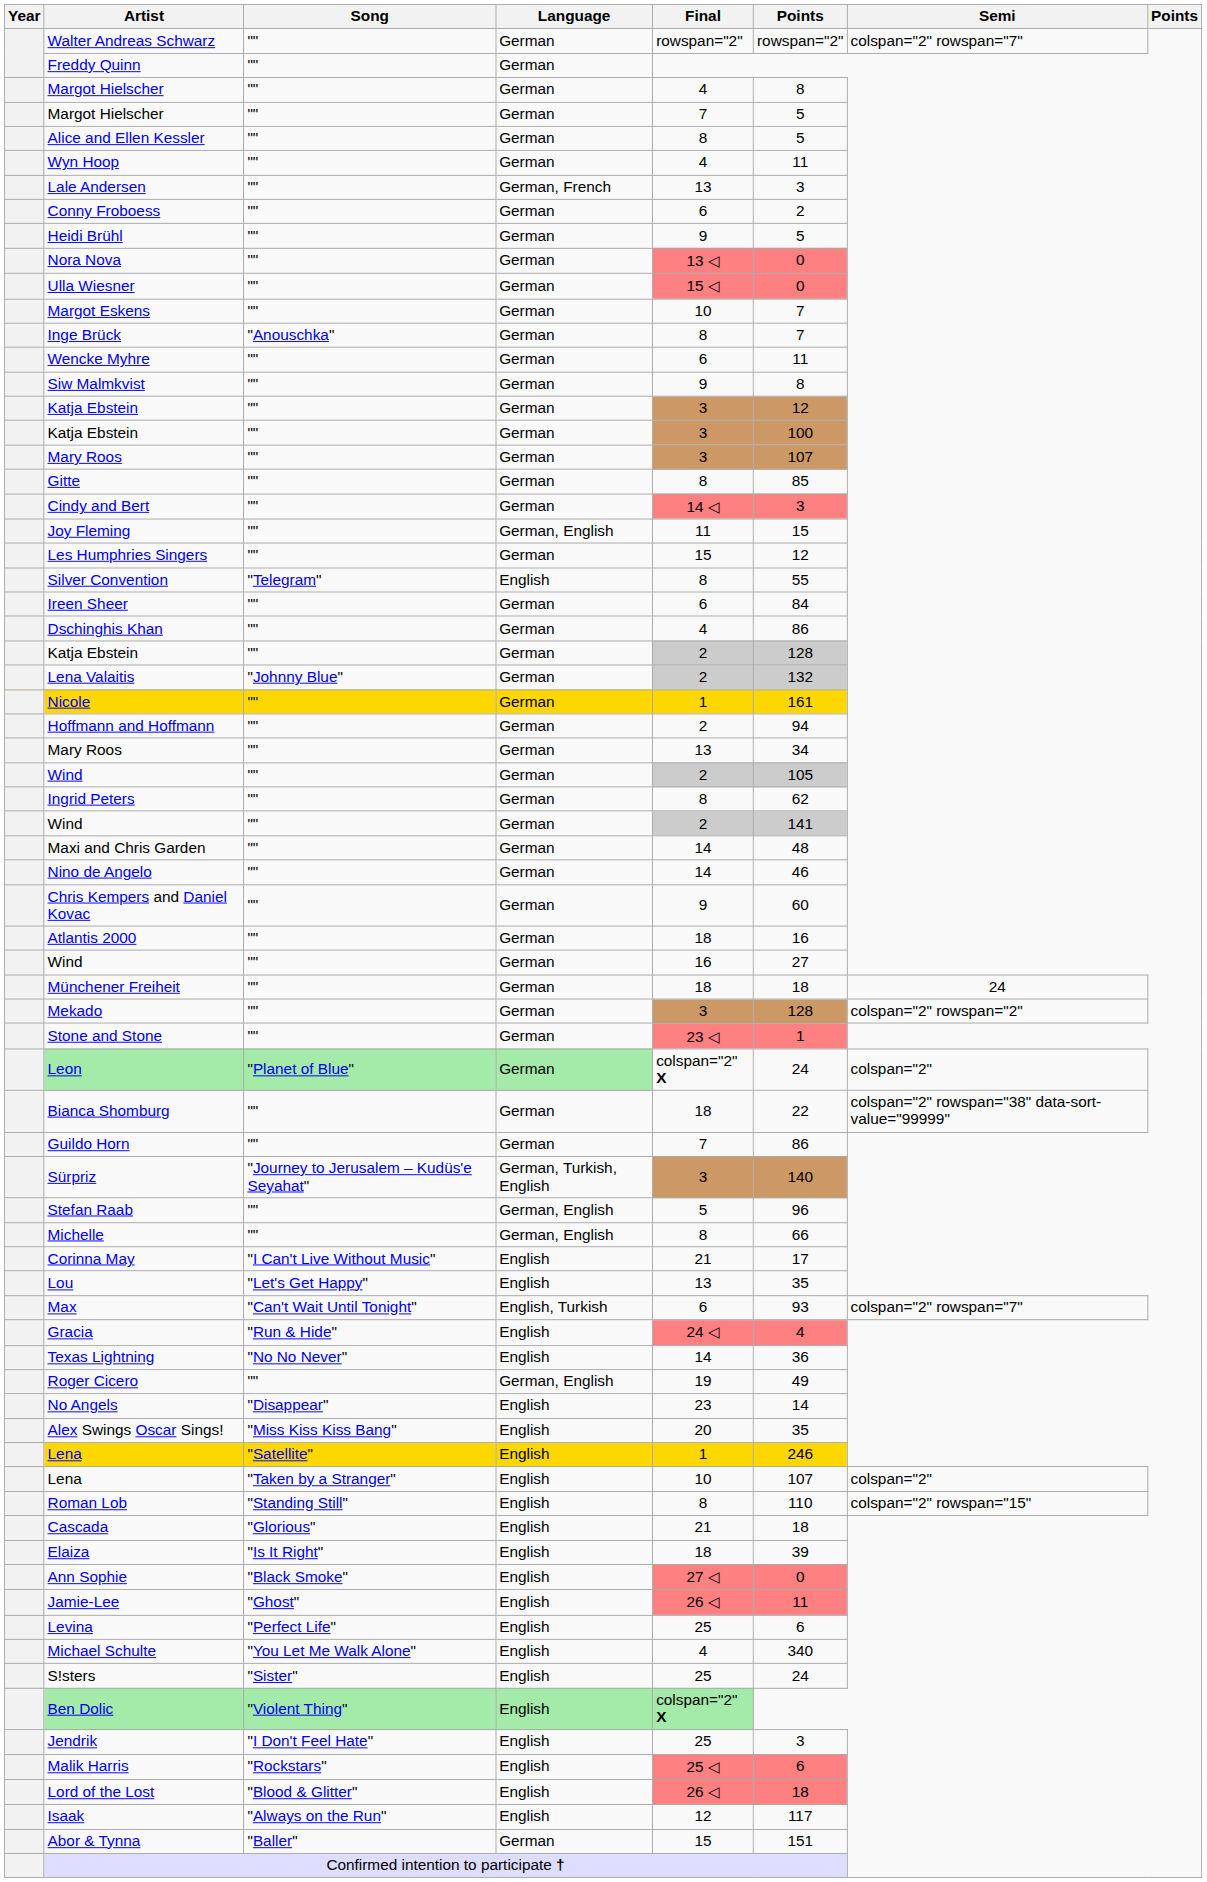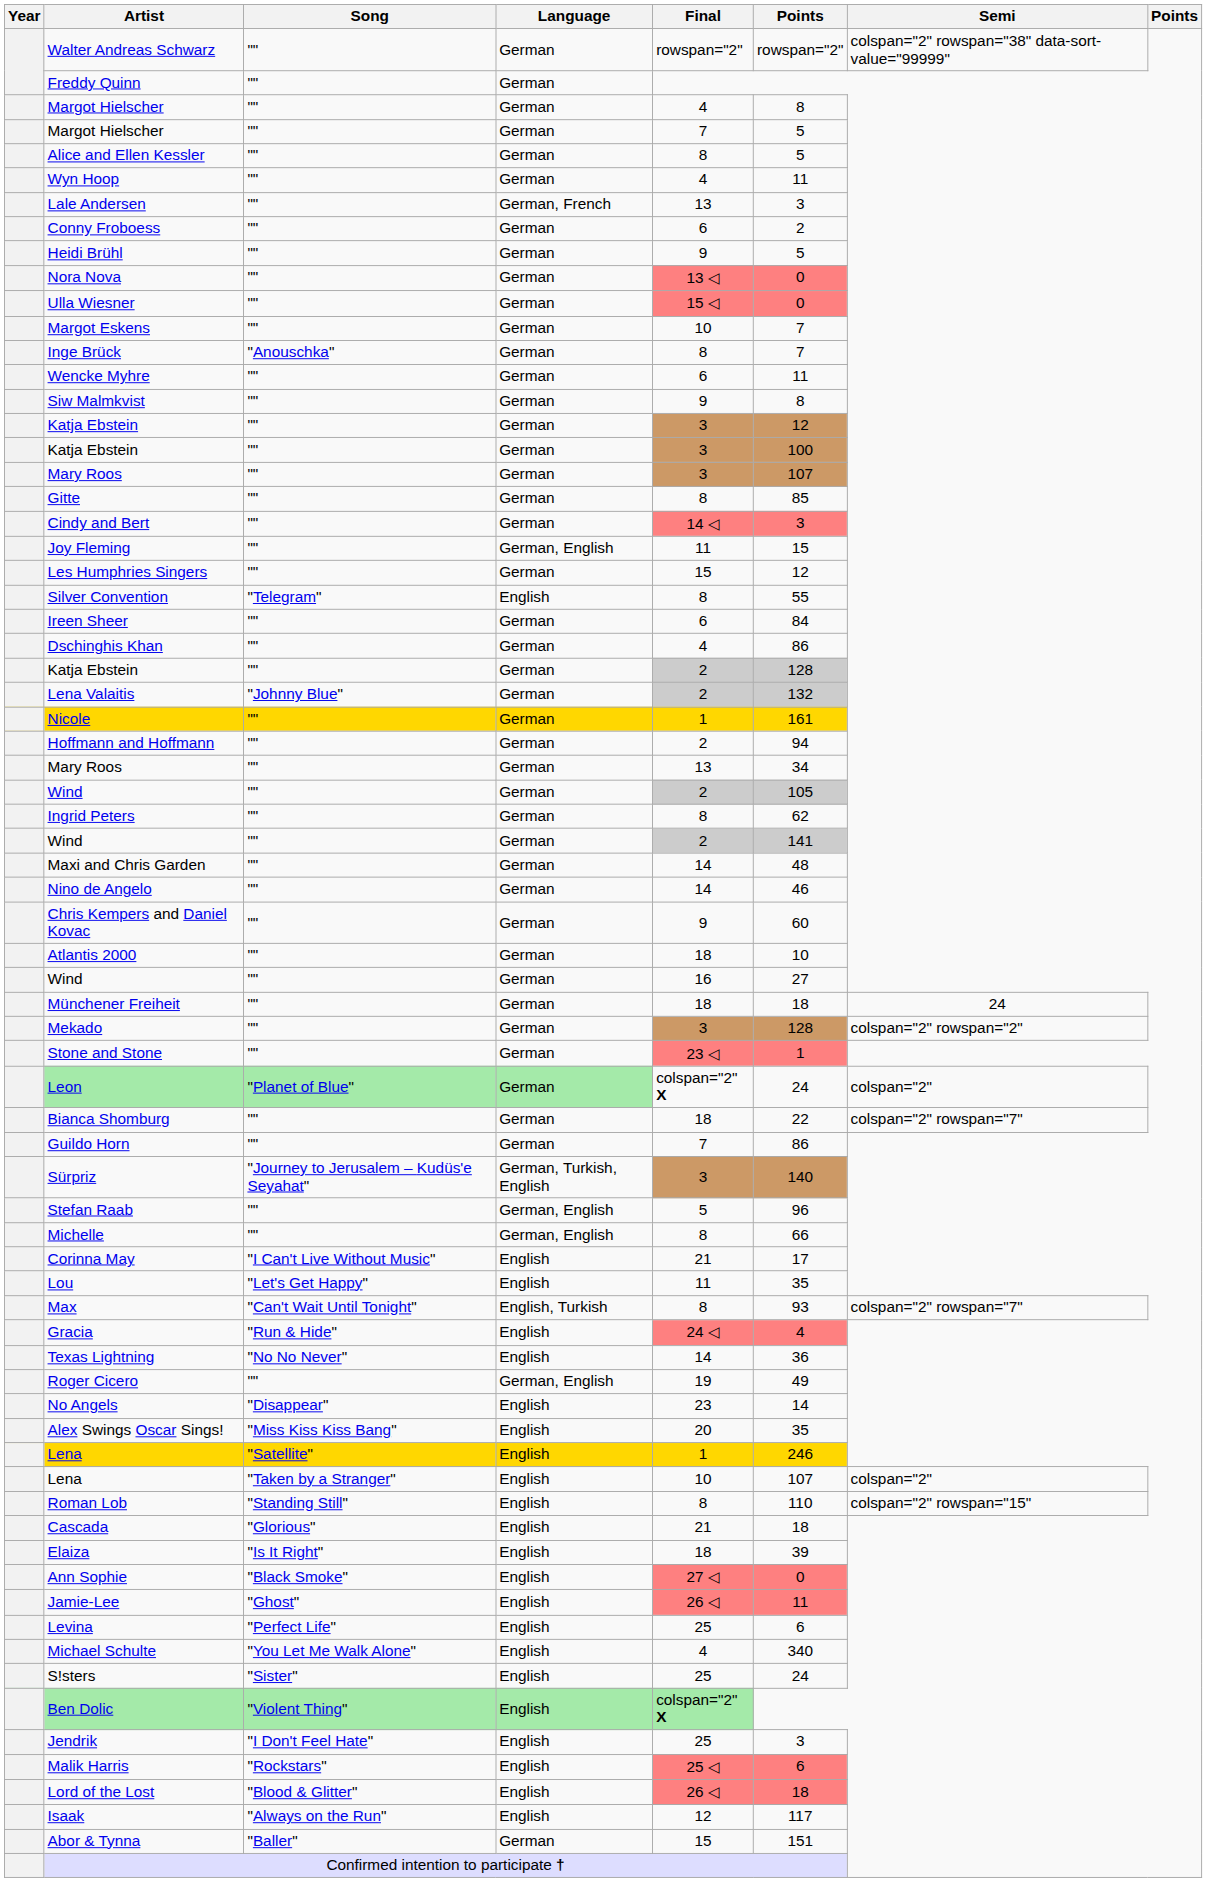(937, 41) colspan="2" rowspan="7" -> (976, 49) colspan="2" rowspan="38" data-sort-value="99999"
(800, 938) 16 -> (800, 955) 10
(976, 1111) colspan="2" rowspan="38" data-sort-value="99999" -> (937, 1119) colspan="2" rowspan="7"
(703, 1283) 13 -> (703, 1283) 11
(703, 1307) 6 -> (703, 1307) 8
